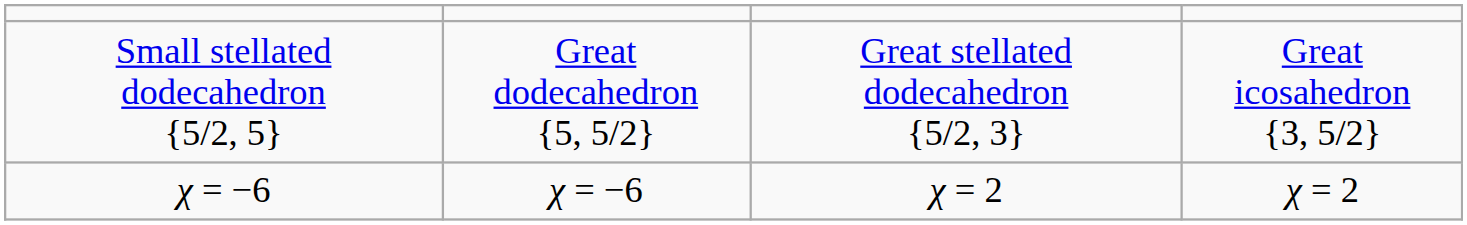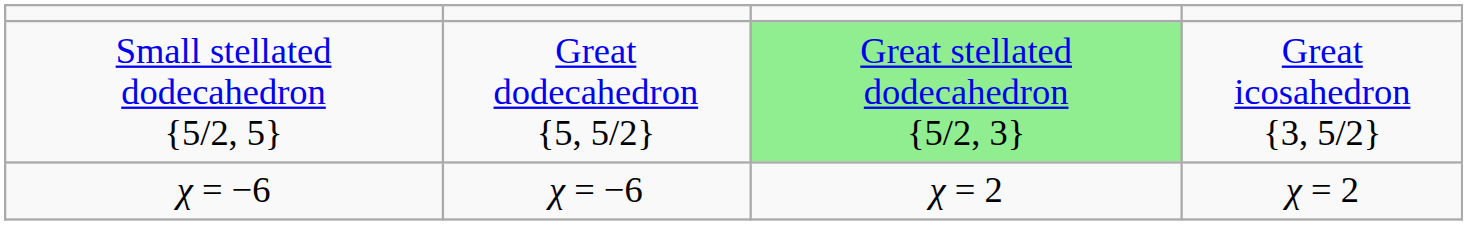(966, 91) no background -> (966, 91) lightgreen background
